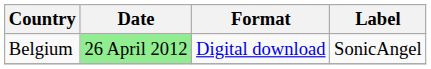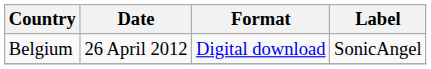(136, 48) lightgreen background -> (136, 48) no background
